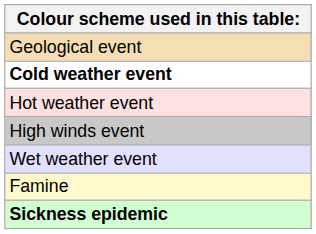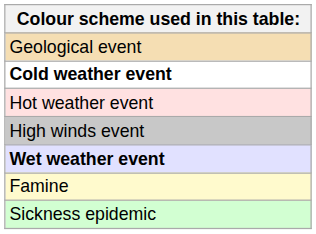(83, 159) normal -> (87, 159) bold
(89, 214) bold -> (83, 214) normal
